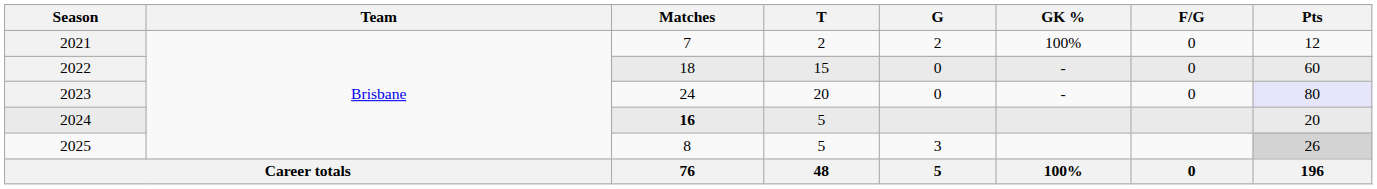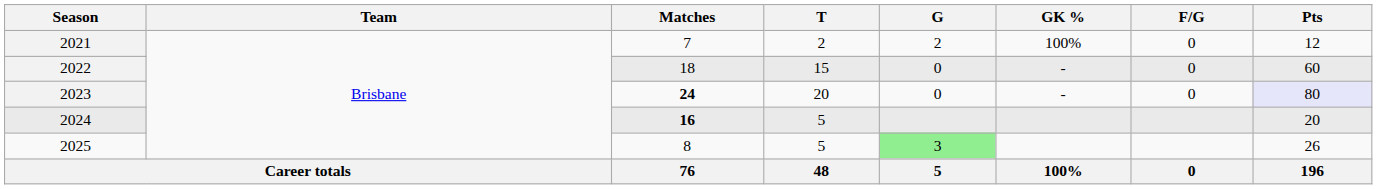(687, 94) normal -> (687, 94) bold
(938, 145) no background -> (938, 145) lightgreen background
(1312, 145) lightgrey background -> (1312, 145) no background
